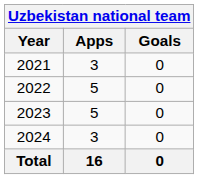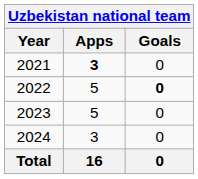(94, 64) normal -> (94, 64) bold
(160, 88) normal -> (160, 88) bold
